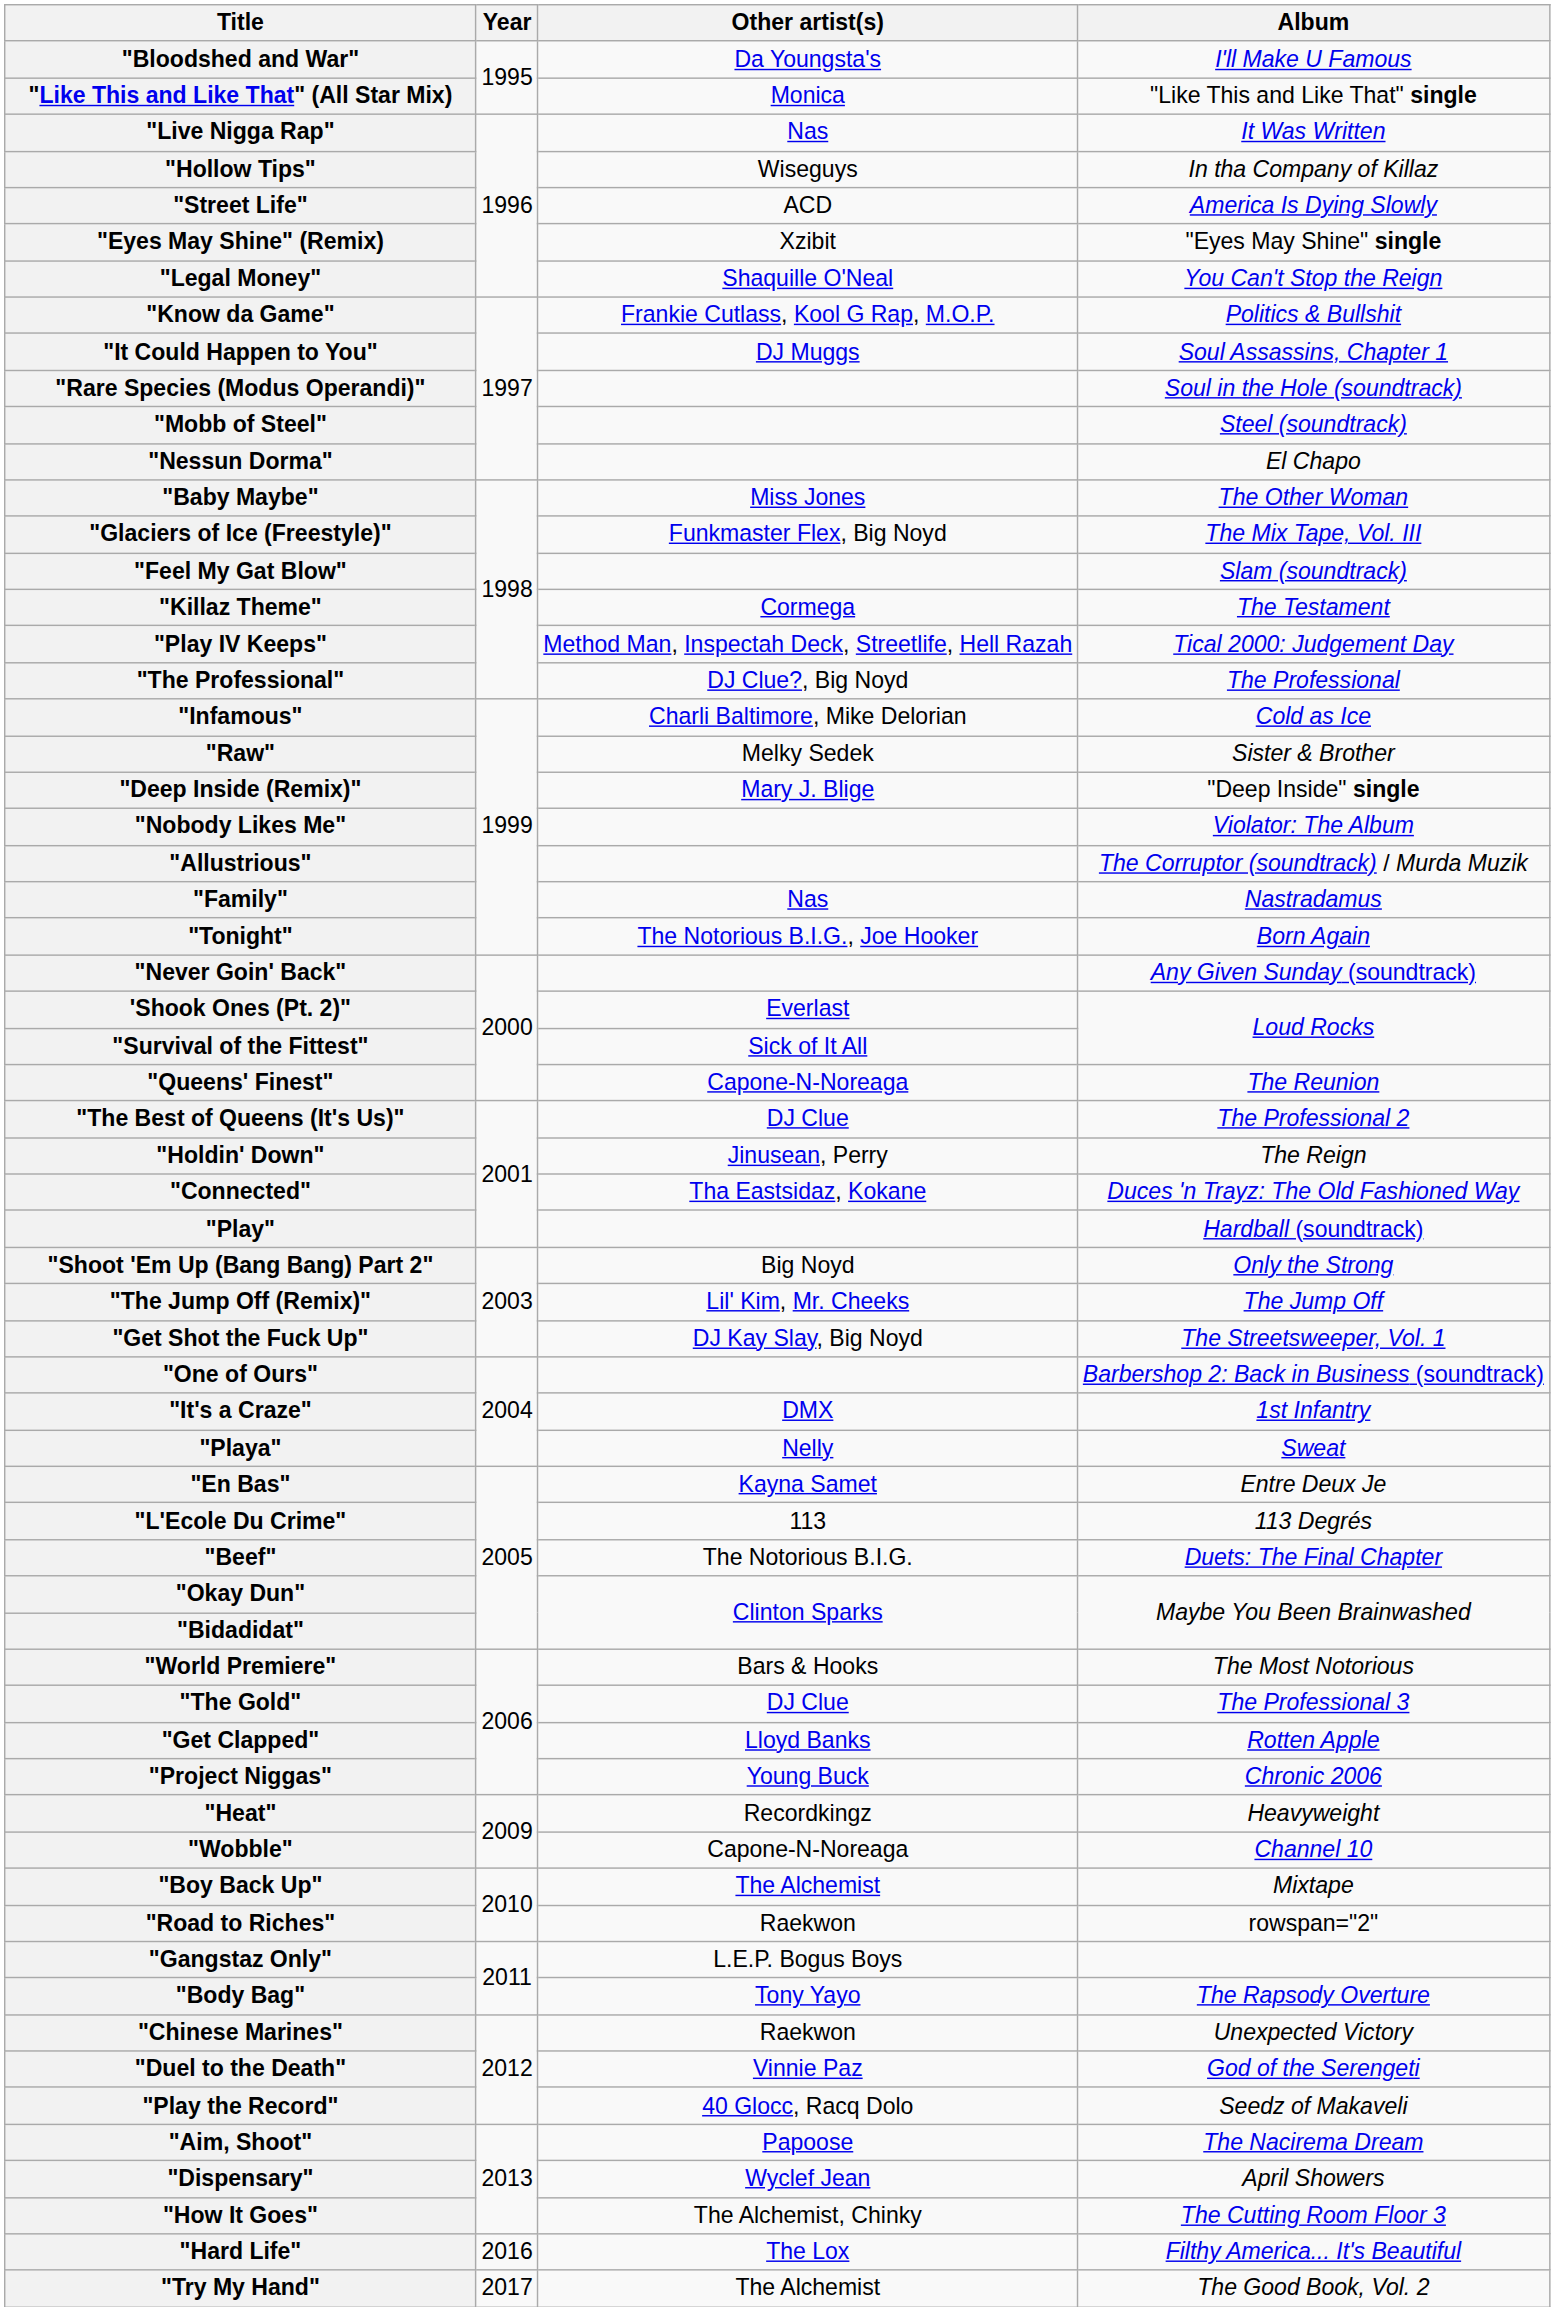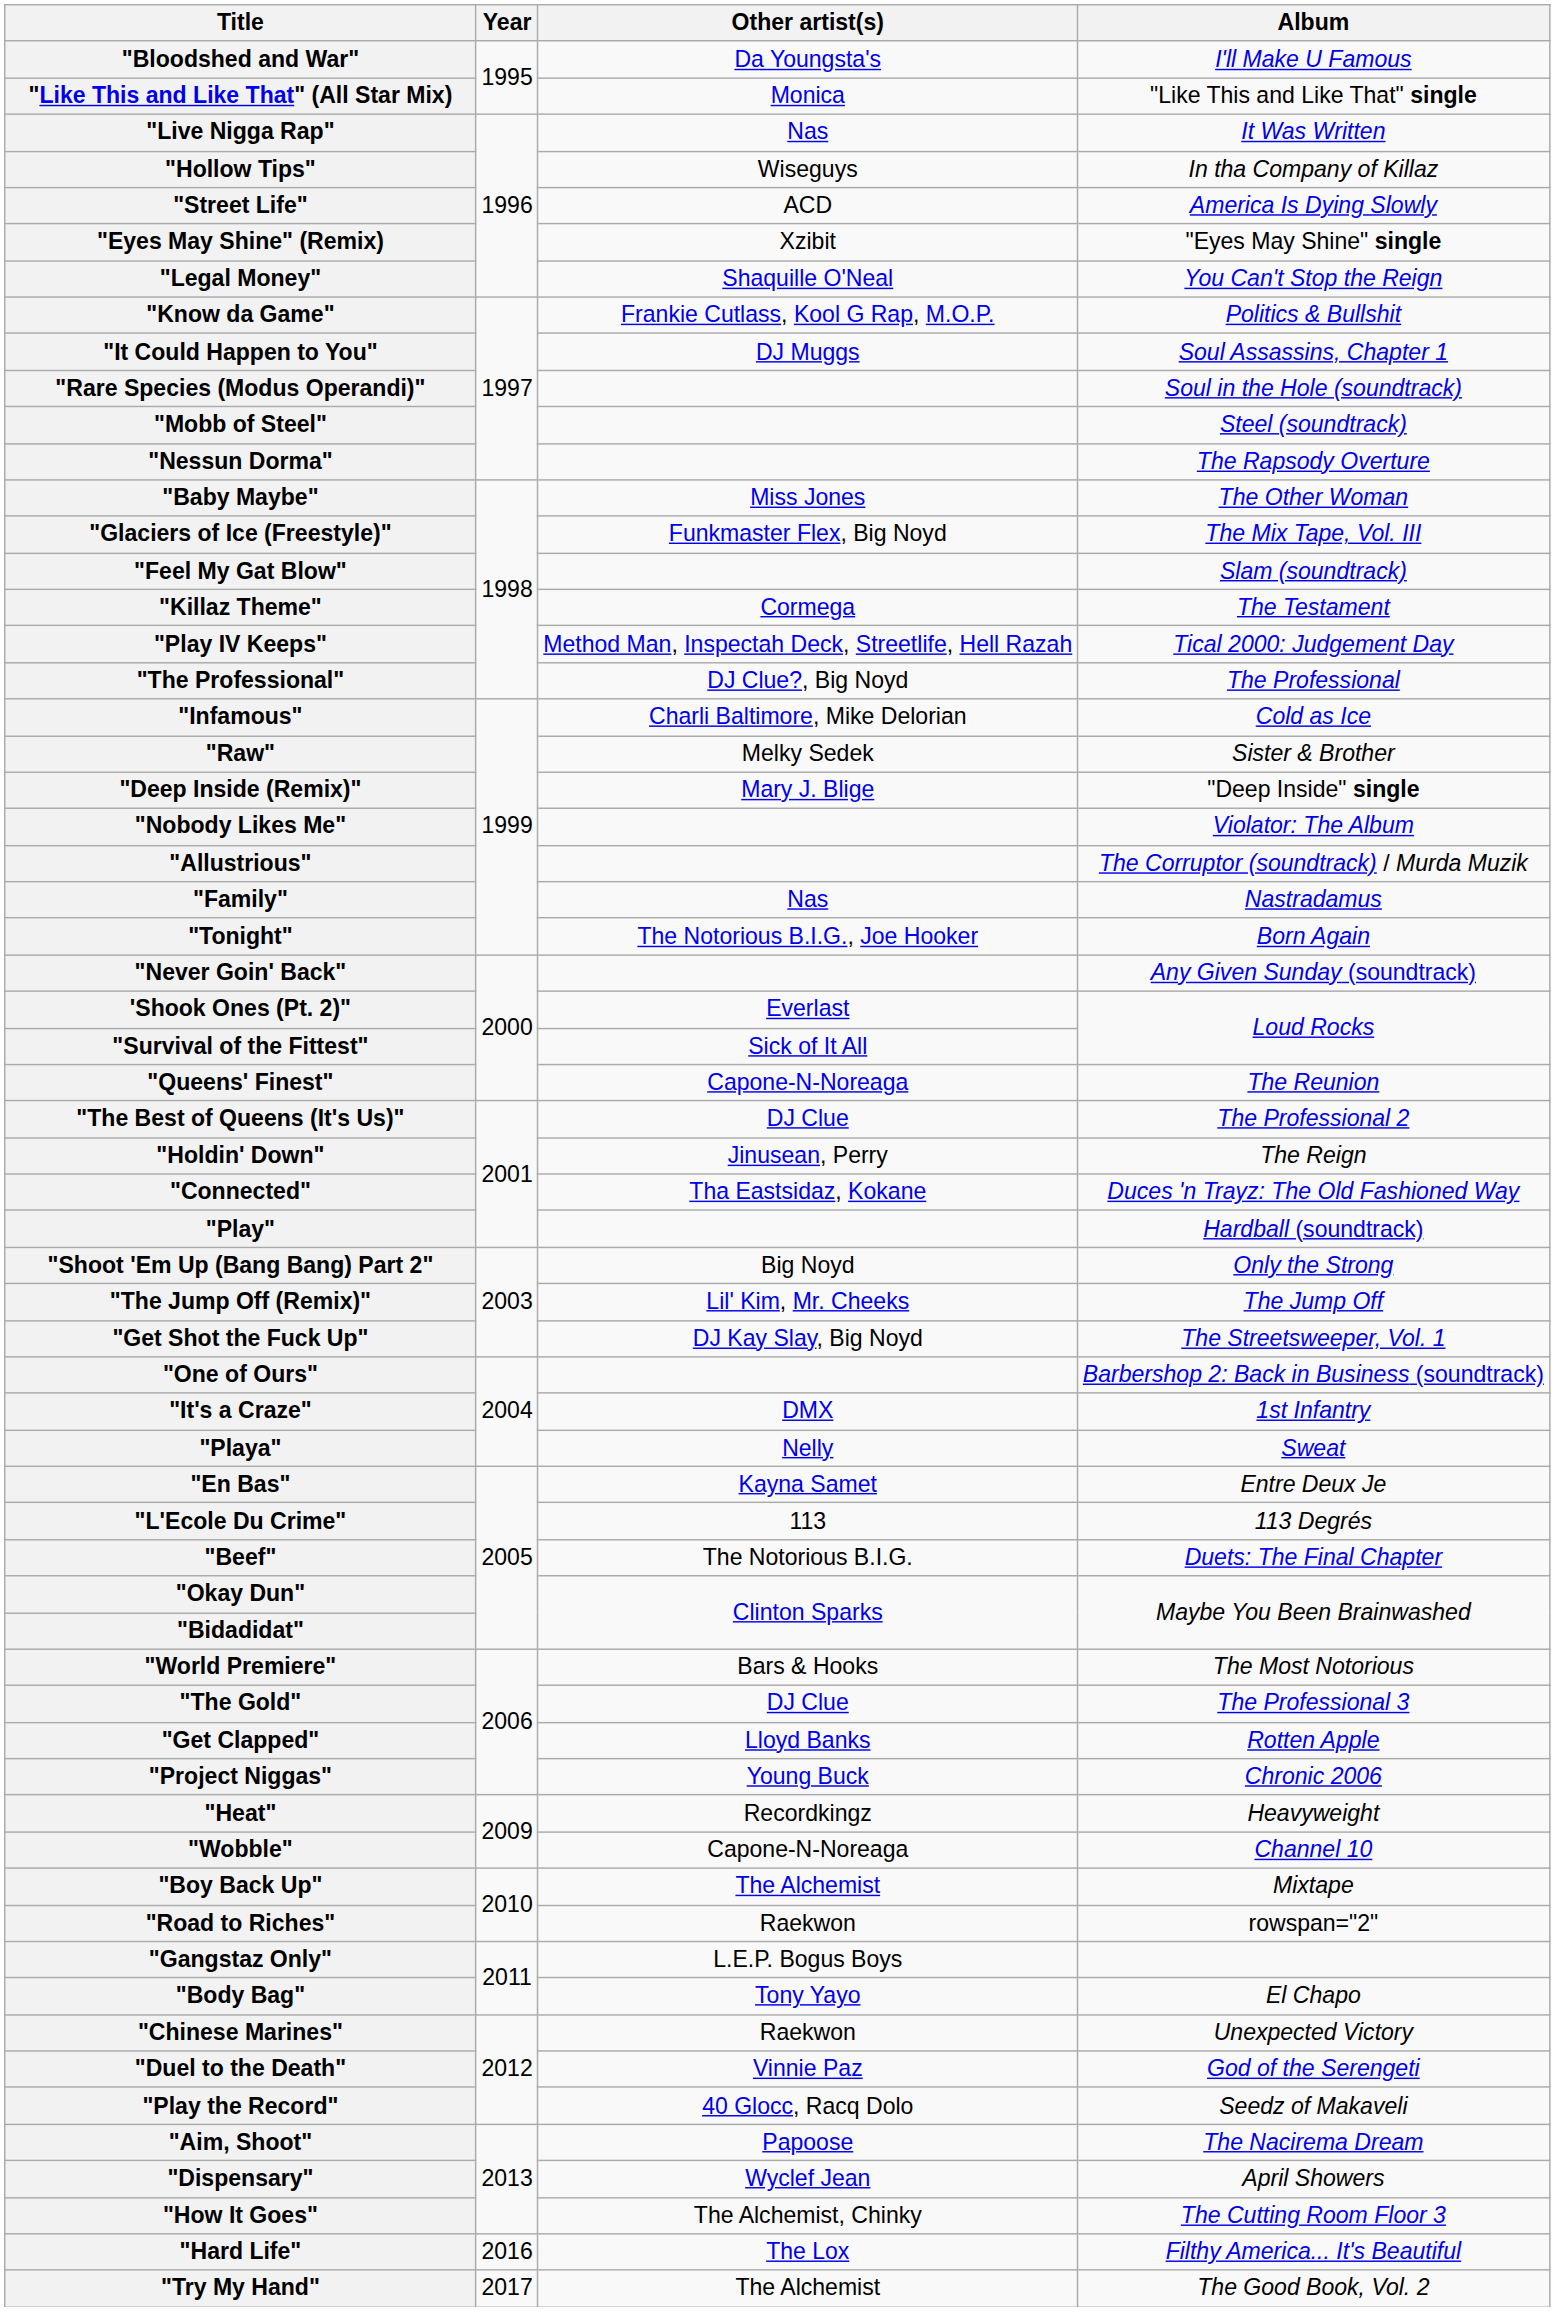(1313, 461) El Chapo -> (1313, 461) The Rapsody Overture
(1313, 1995) The Rapsody Overture -> (1313, 1995) El Chapo
